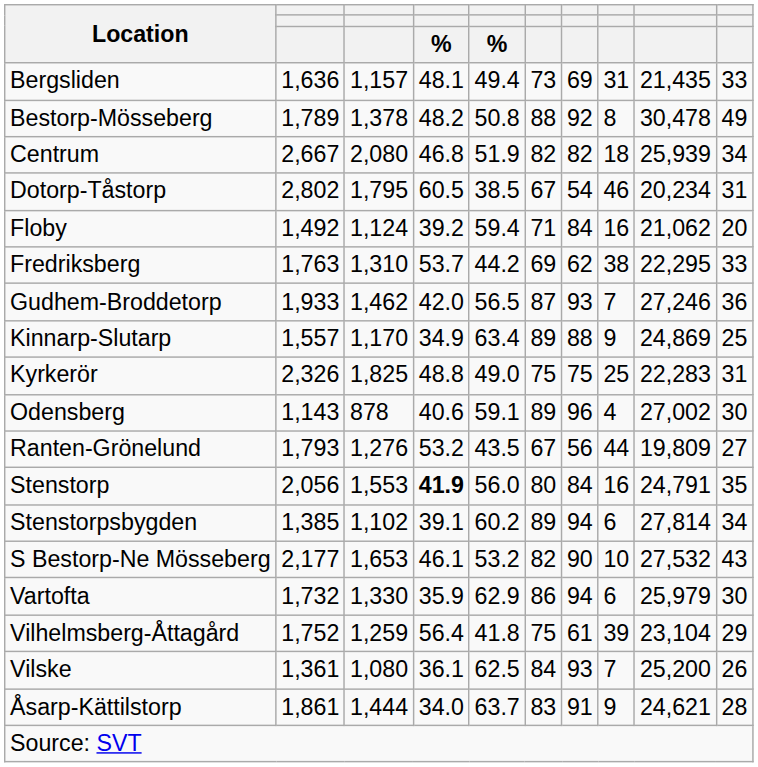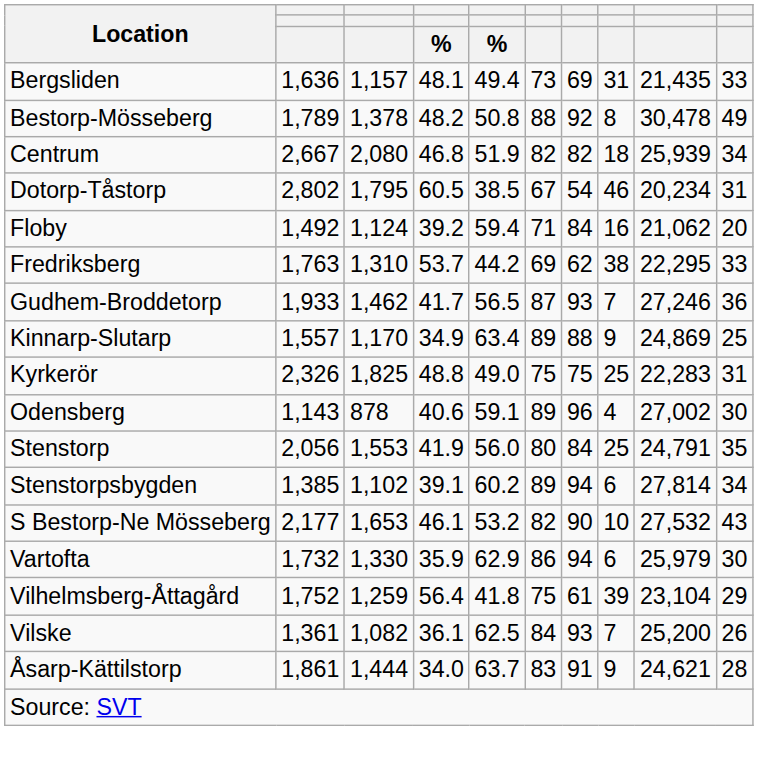(441, 301) 42.0 -> (441, 301) 41.7
- row: (106, 449)
(441, 485) bold -> (441, 449) normal
(616, 485) 16 -> (616, 449) 25
(379, 669) 1,080 -> (379, 632) 1,082
